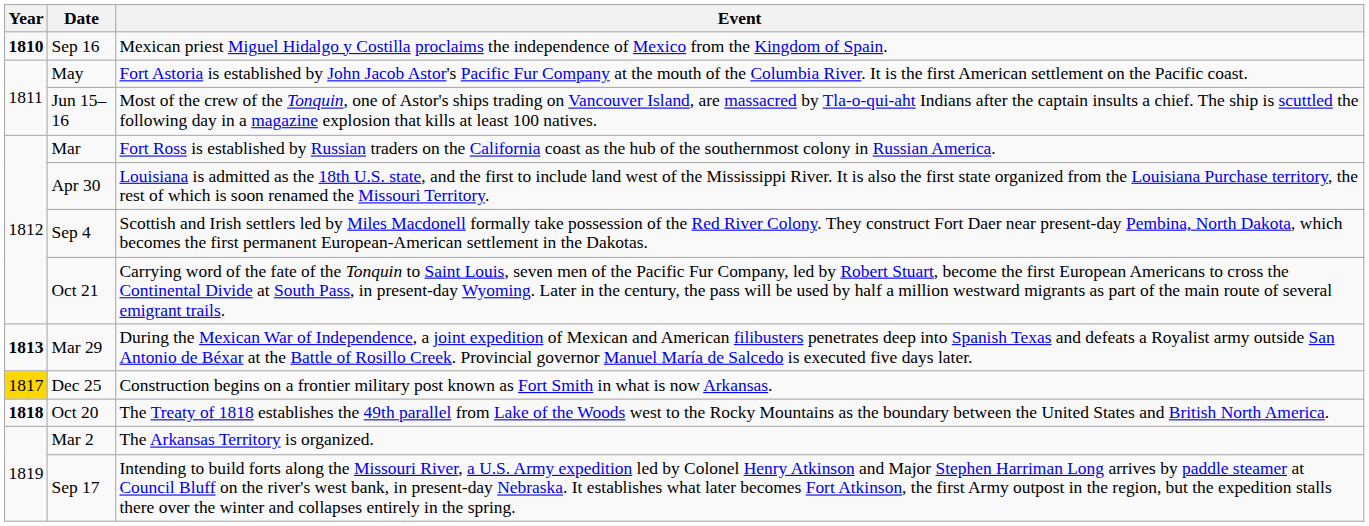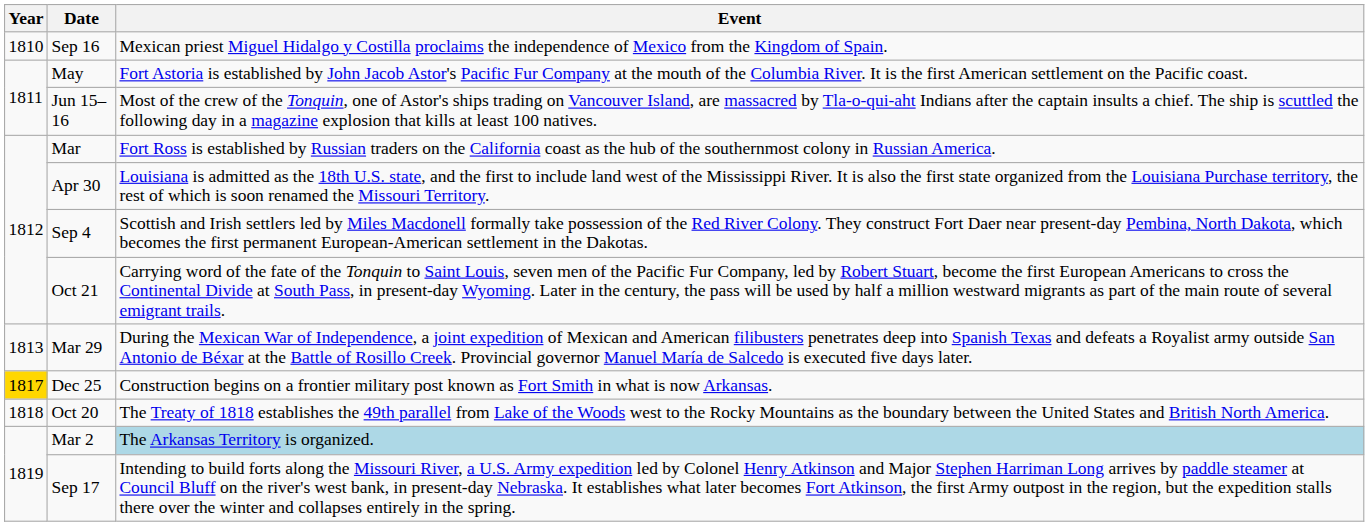(26, 45) bold -> (26, 45) normal
(26, 347) bold -> (26, 347) normal
(26, 412) bold -> (26, 412) normal
(247, 440) no background -> (247, 440) lightblue background
